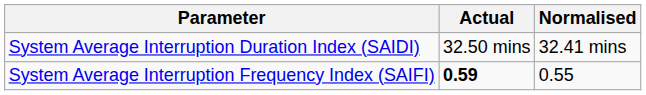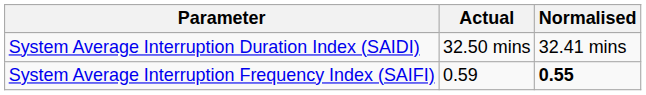(460, 75) bold -> (460, 75) normal
(556, 75) normal -> (556, 75) bold
